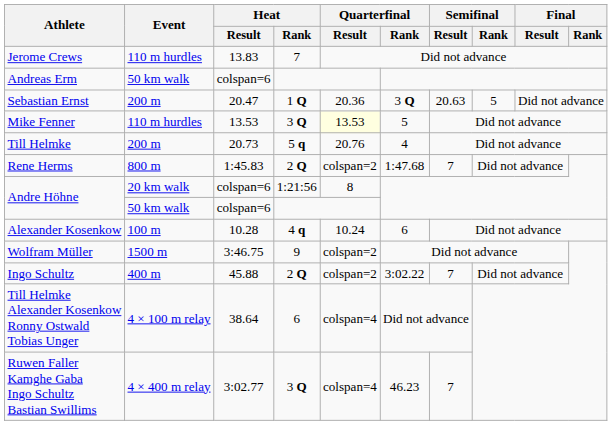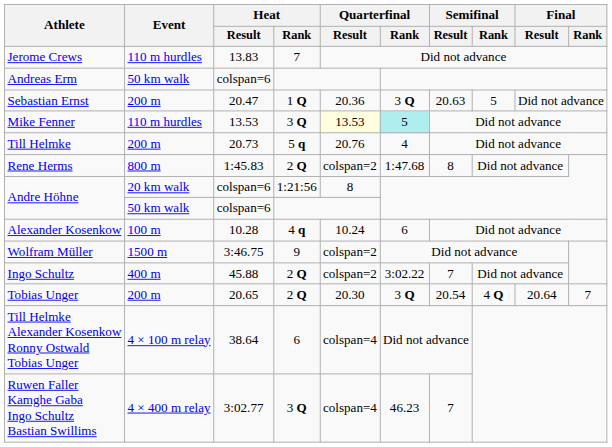(405, 122) no background -> (405, 122) paleturquoise background
(451, 165) 7 -> (451, 165) 8
+ row: (43, 295)
